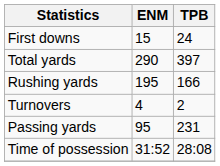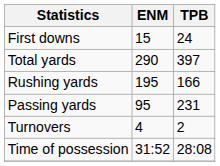rows swapped: (52, 127) <-> (39, 105)
